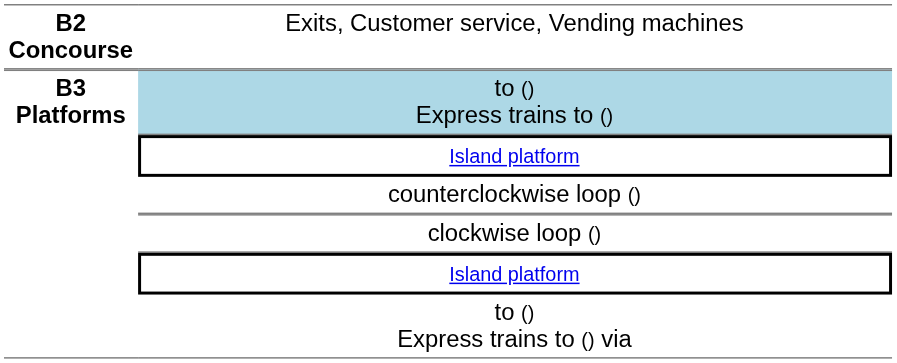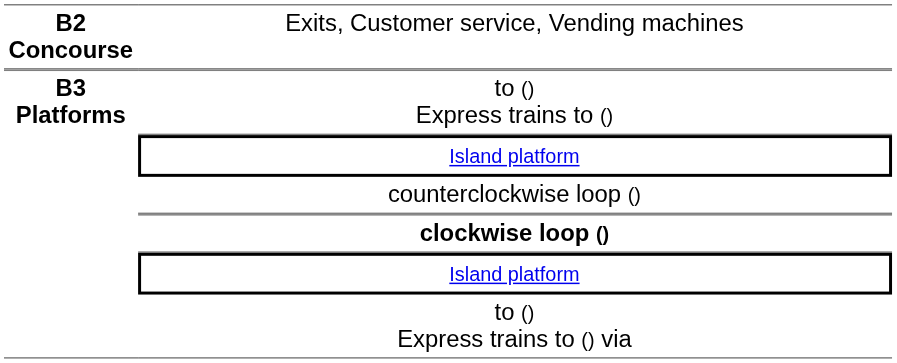(514, 102) lightblue background -> (514, 102) no background
(514, 233) normal -> (514, 233) bold
